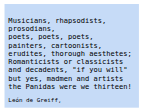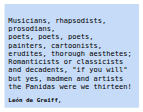(35, 100) normal -> (35, 100) bold
